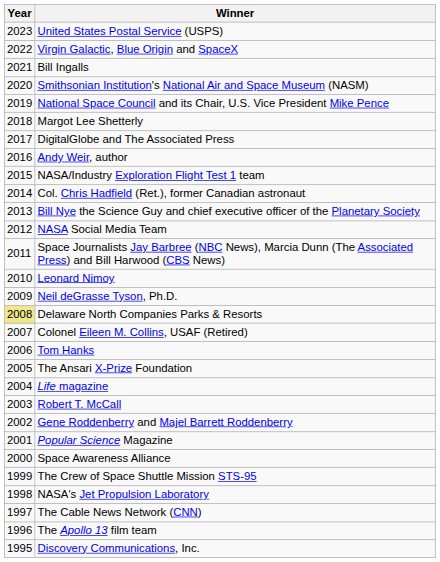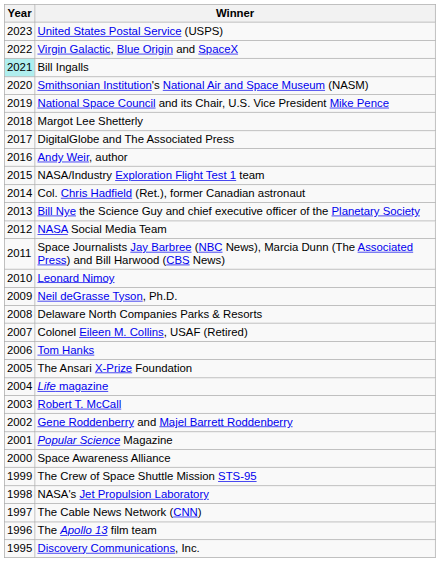(20, 67) no background -> (20, 67) paleturquoise background
(20, 314) khaki background -> (20, 314) no background
